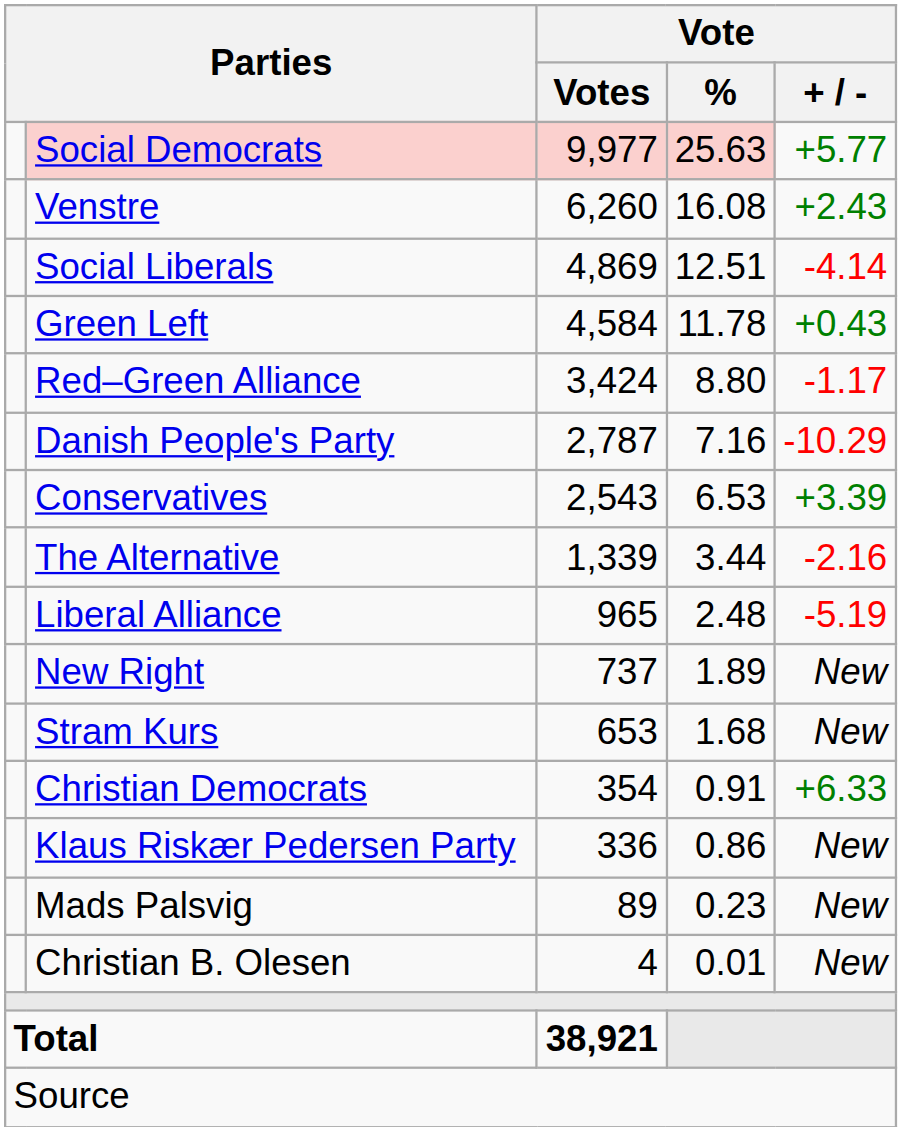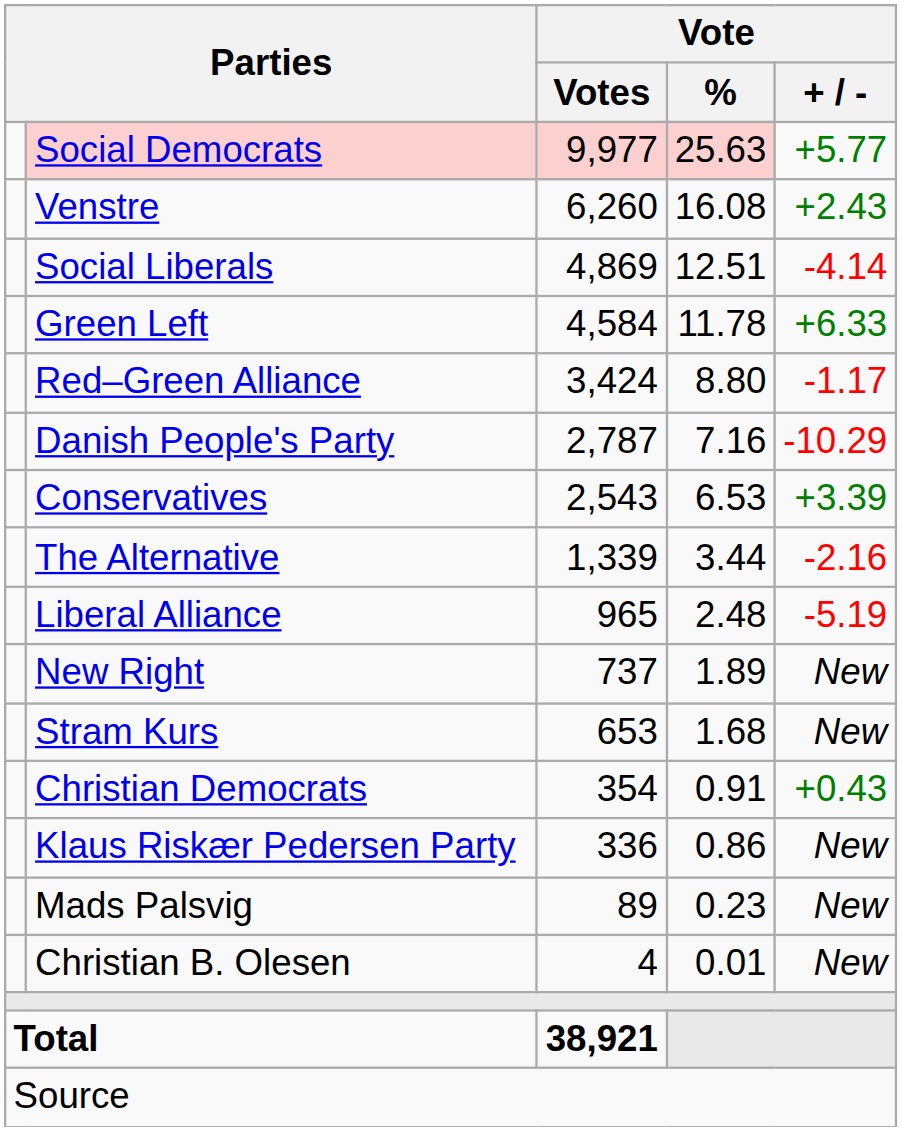(841, 324) +0.43 -> (841, 324) +6.33
(841, 788) +6.33 -> (841, 788) +0.43
